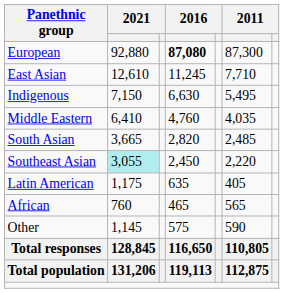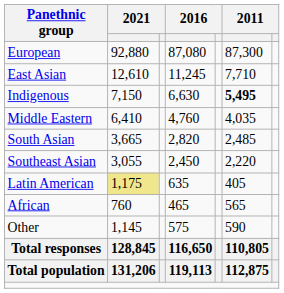(187, 52) bold -> (187, 52) normal
(240, 96) normal -> (240, 96) bold
(126, 161) paleturquoise background -> (126, 161) no background
(126, 183) no background -> (126, 183) khaki background
